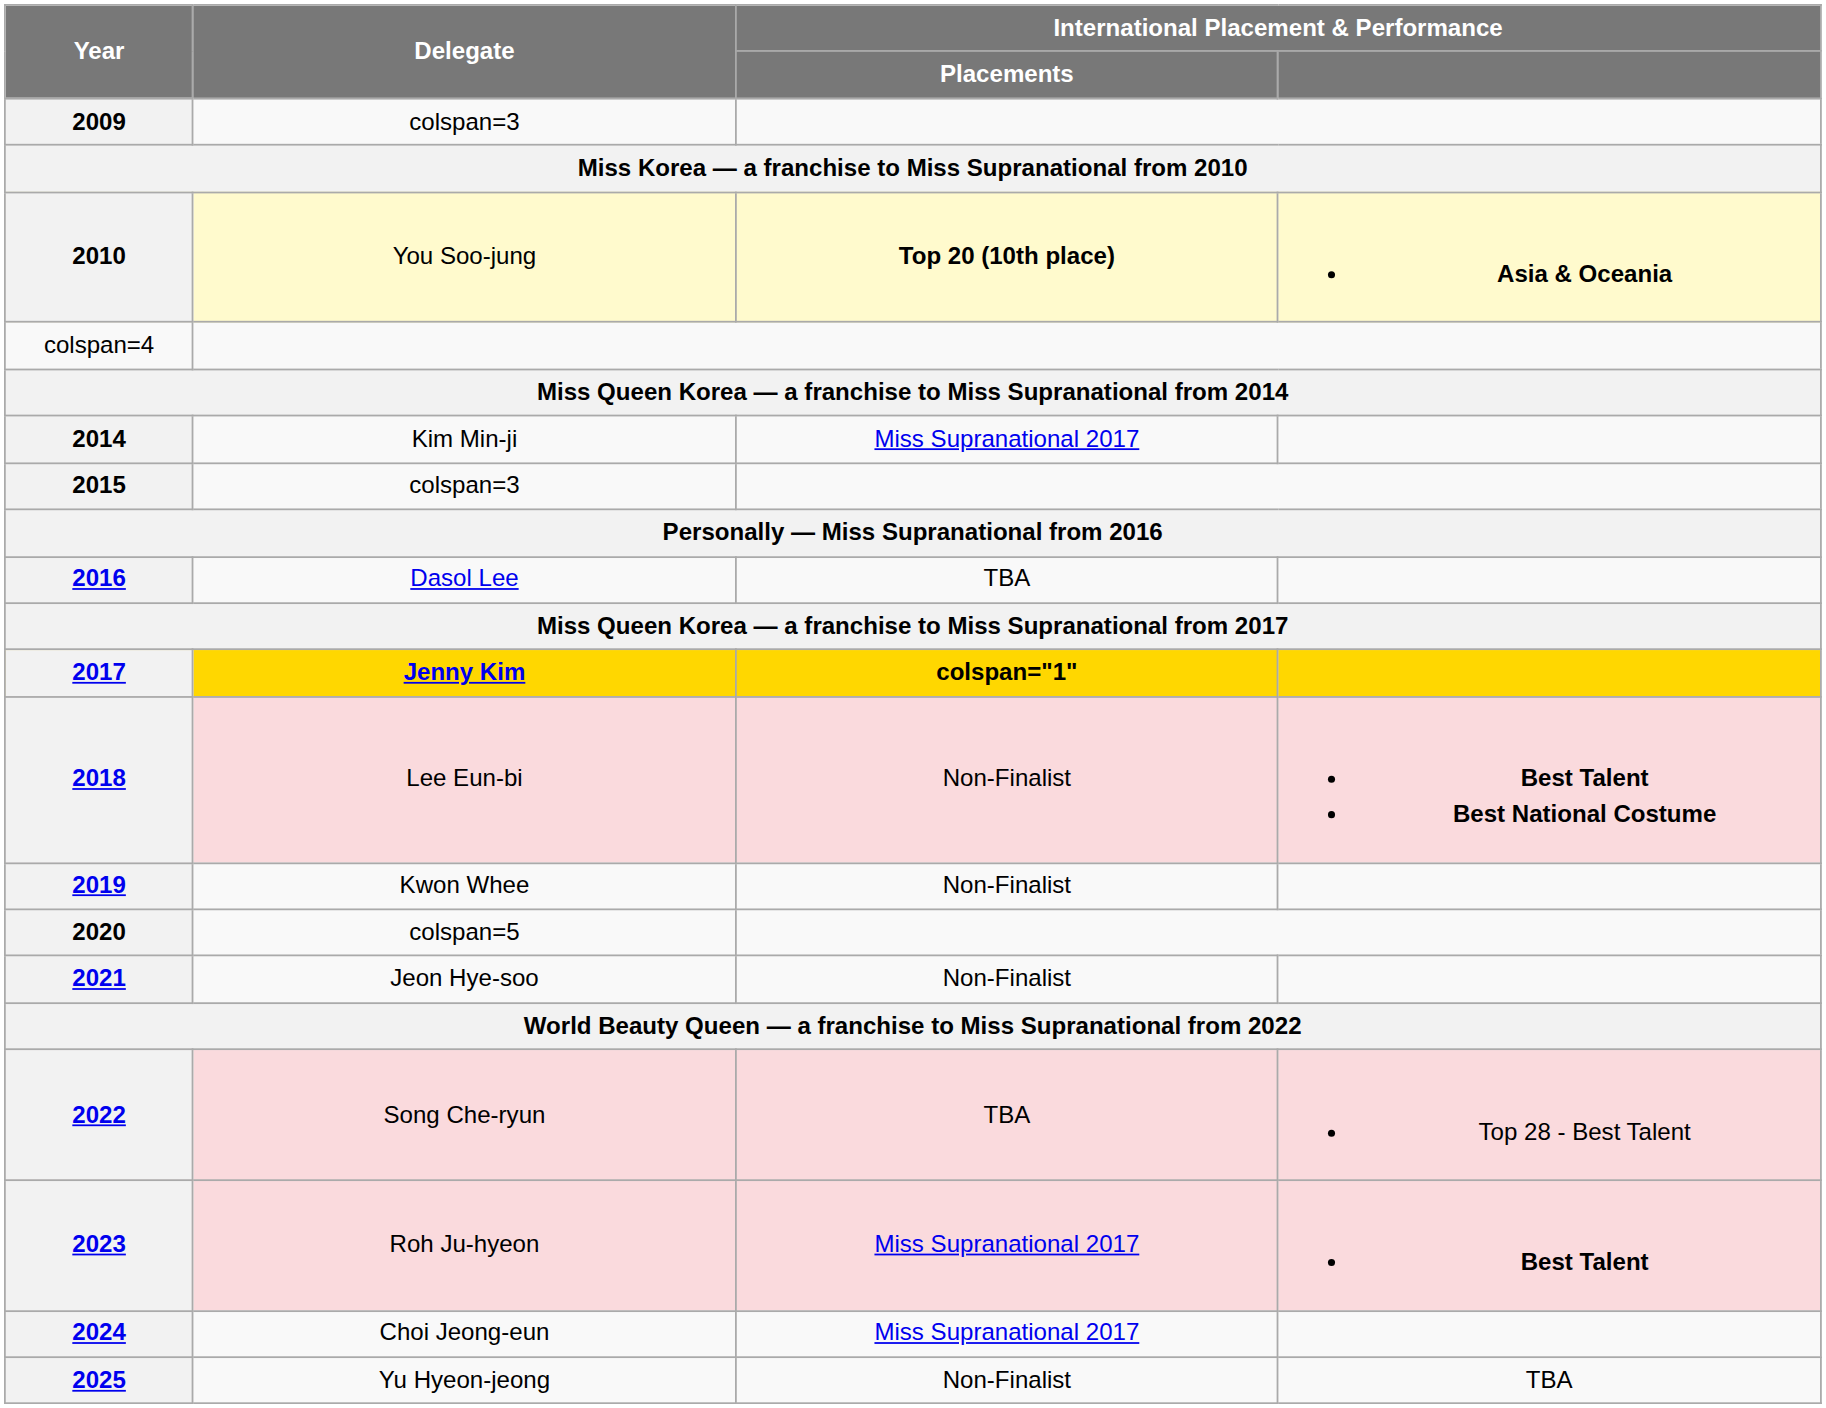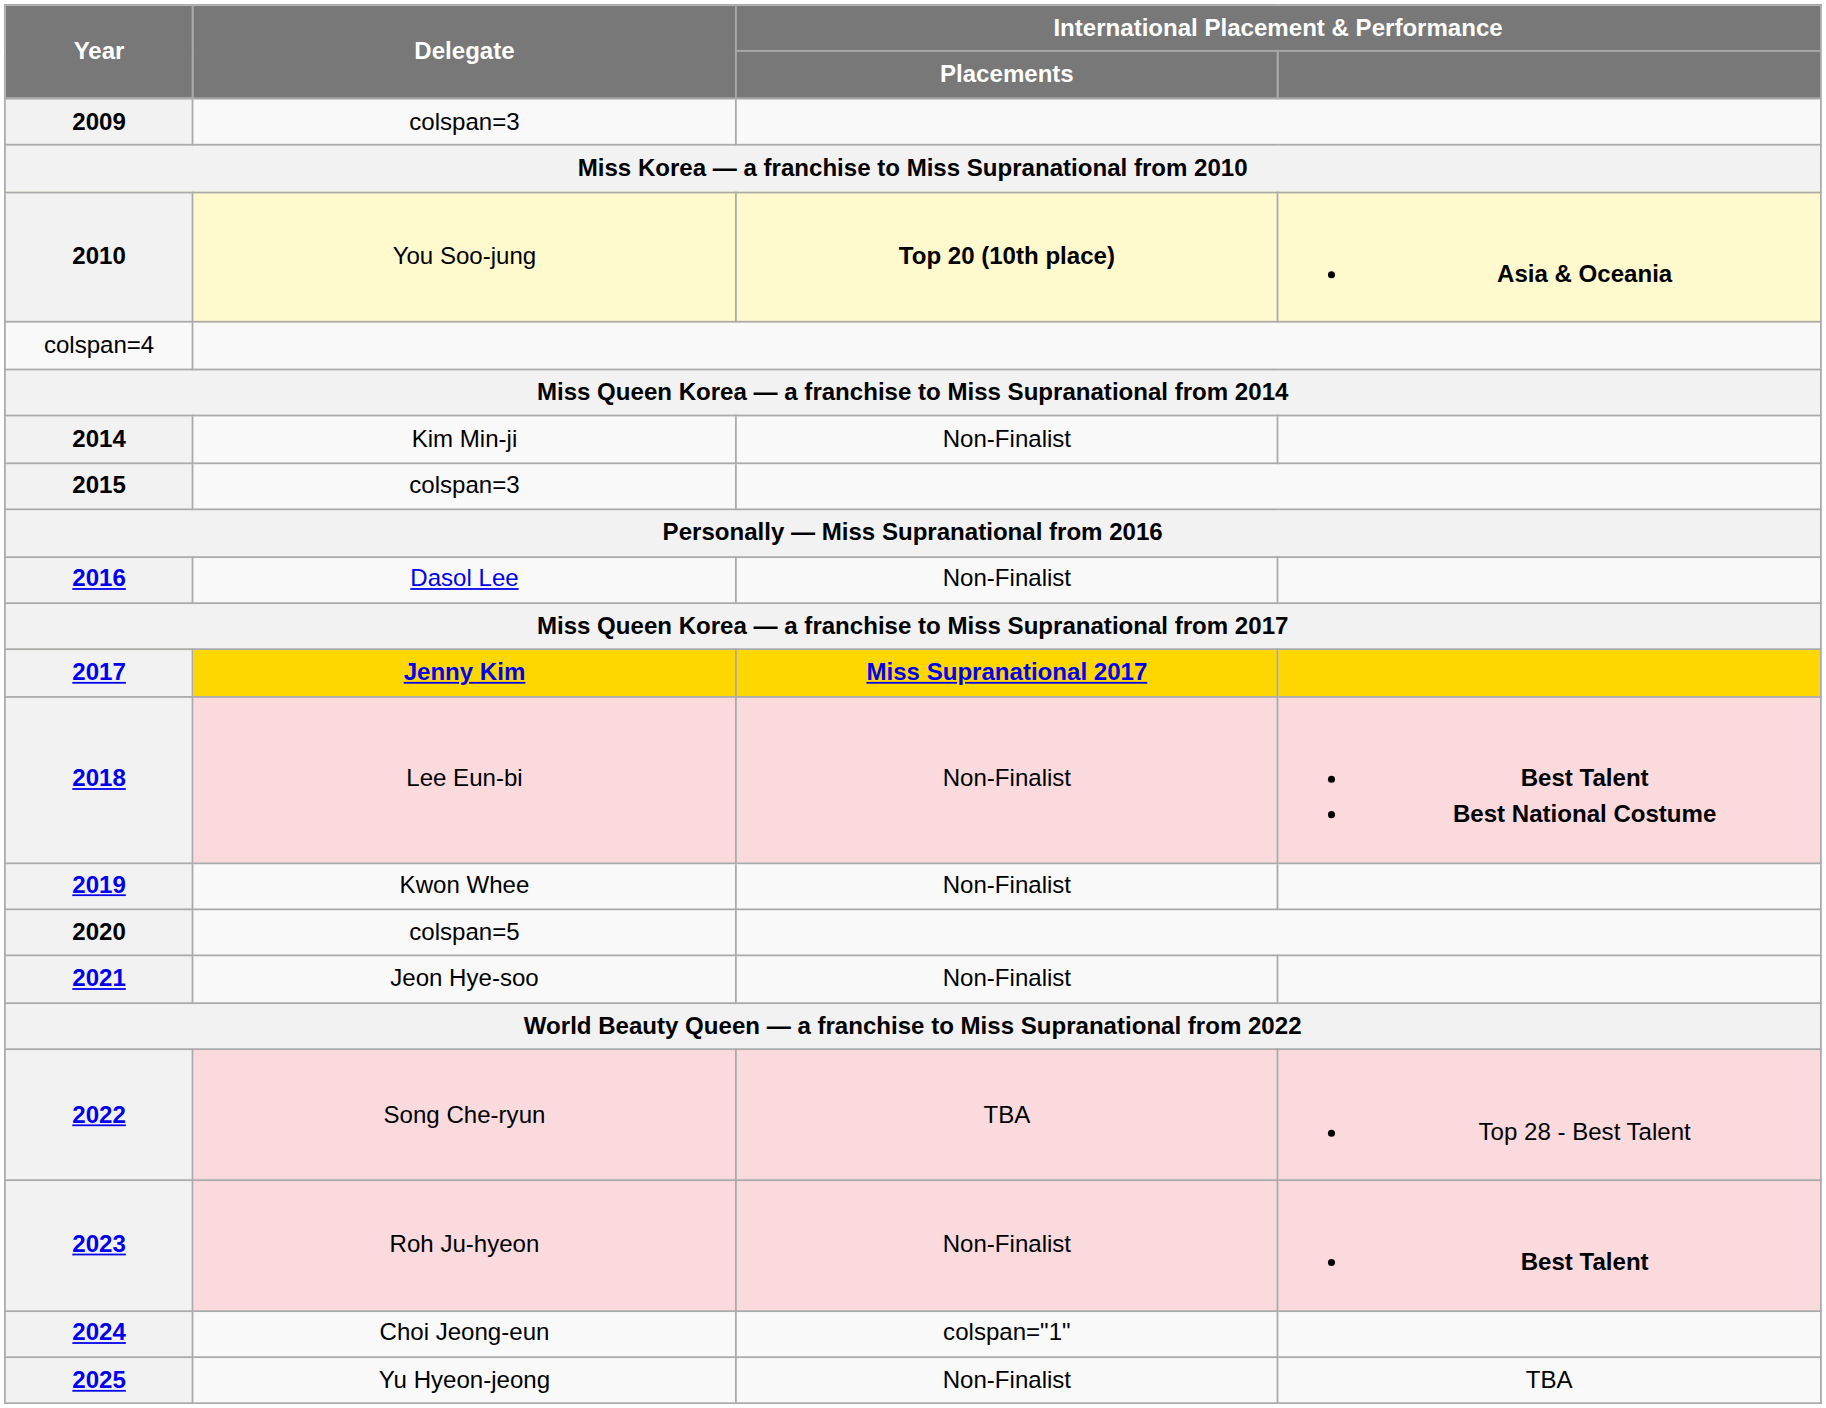(1007, 438) Miss Supranational 2017 -> (1007, 438) Non-Finalist
(1007, 578) TBA -> (1007, 578) Non-Finalist
(1007, 672) colspan="1" -> (1007, 672) Miss Supranational 2017
(1007, 1244) Miss Supranational 2017 -> (1007, 1244) Non-Finalist
(1007, 1332) Miss Supranational 2017 -> (1007, 1332) colspan="1"
